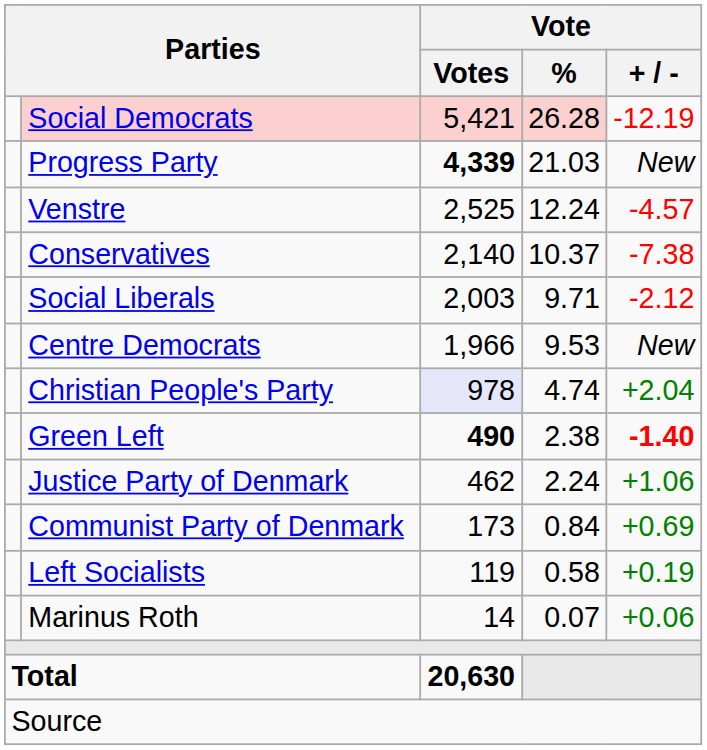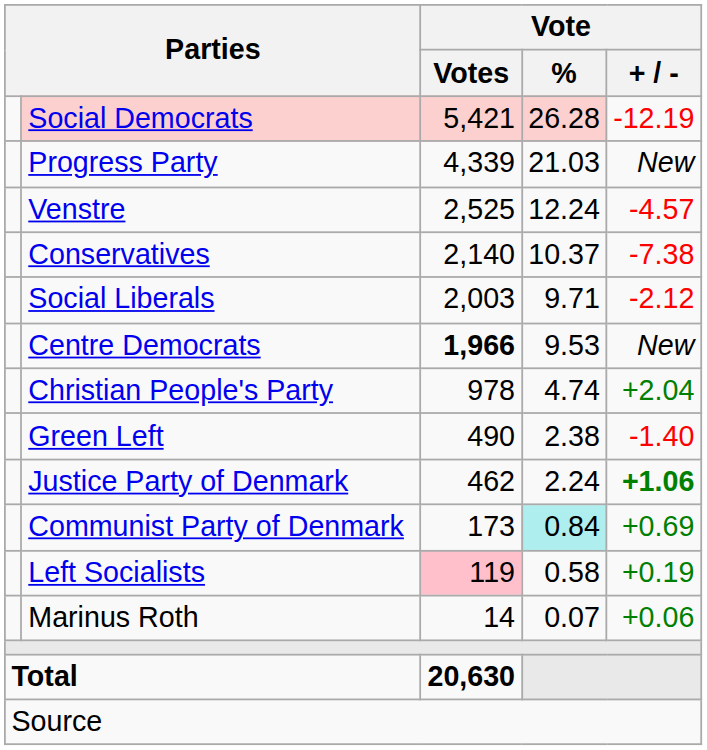(479, 163) bold -> (479, 163) normal
(479, 345) normal -> (479, 345) bold
(491, 390) lavender background -> (491, 390) no background
(491, 436) bold -> (491, 436) normal
(662, 436) bold -> (662, 436) normal
(658, 481) normal -> (658, 481) bold
(572, 526) no background -> (572, 526) paleturquoise background
(492, 572) no background -> (492, 572) pink background
